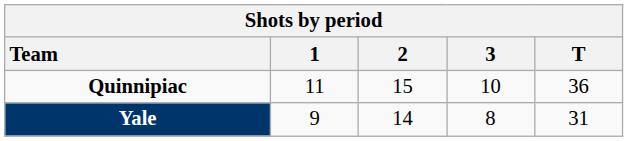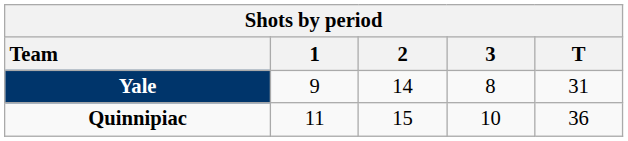rows swapped: (138, 119) <-> (138, 86)
